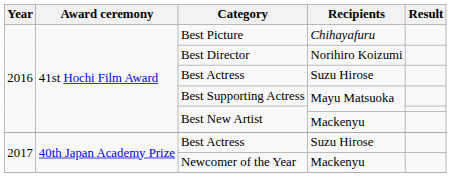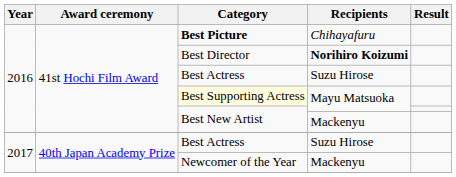(212, 34) normal -> (214, 34) bold
(357, 55) normal -> (359, 55) bold
(243, 95) no background -> (243, 95) lightyellow background
